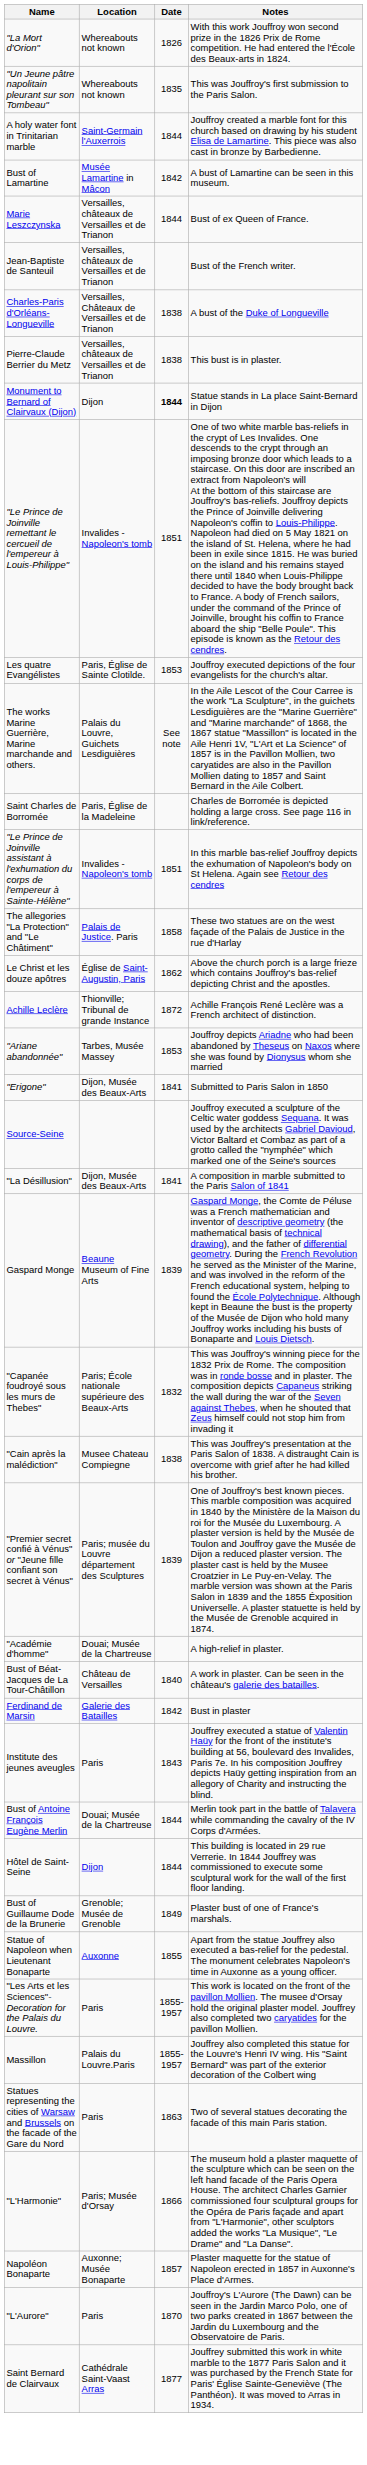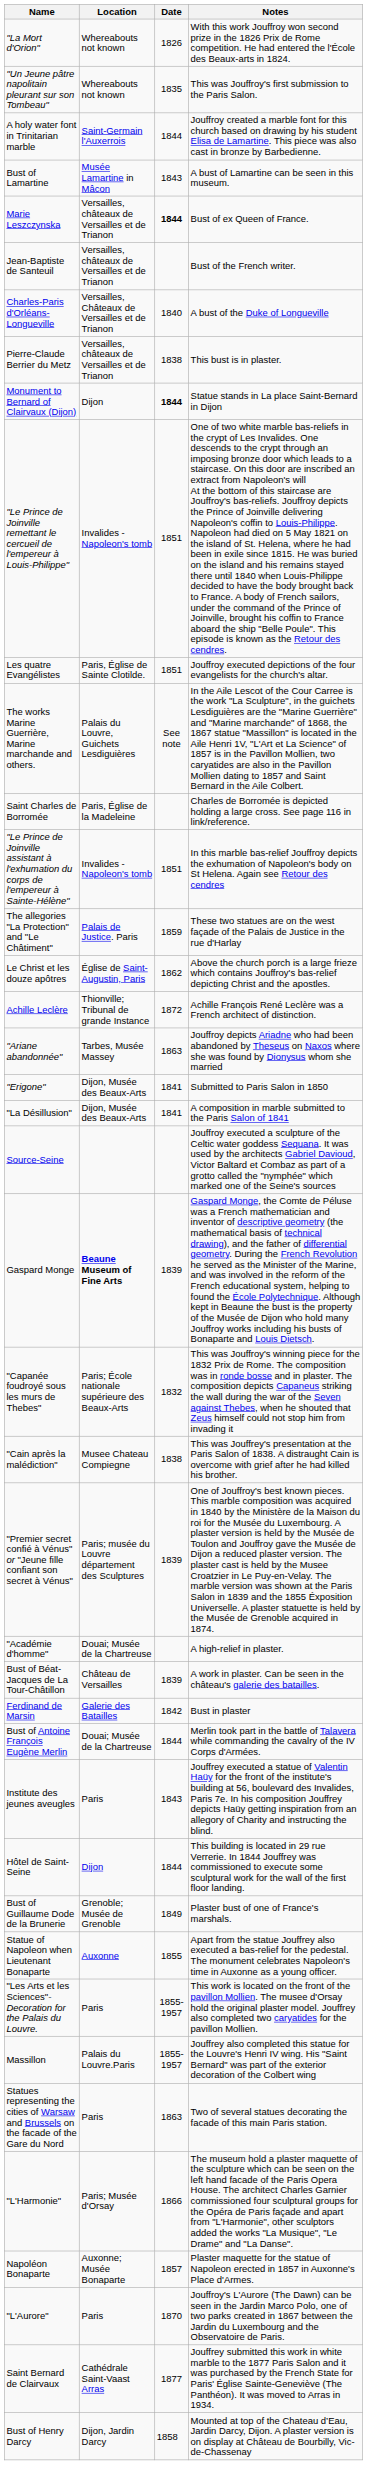(172, 178) 1842 -> (172, 178) 1843
(172, 219) normal -> (172, 219) bold
(172, 313) 1838 -> (172, 313) 1840
(172, 670) 1853 -> (172, 670) 1851
(172, 932) 1858 -> (172, 932) 1859
(172, 1051) 1853 -> (172, 1051) 1863
rows swapped: (35, 1134) <-> (39, 1181)
(115, 1270) normal -> (107, 1270) bold
(172, 1679) 1840 -> (172, 1679) 1839
rows swapped: (38, 1820) <-> (41, 1763)
+ row: (35, 2436)
